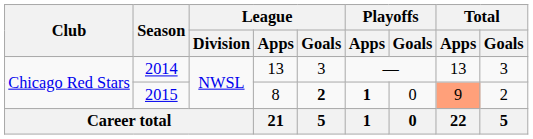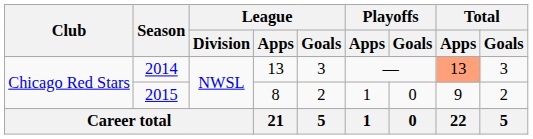(458, 69) no background -> (458, 69) lightsalmon background
(321, 95) bold -> (321, 95) normal
(367, 95) bold -> (367, 95) normal
(458, 95) lightsalmon background -> (458, 95) no background
